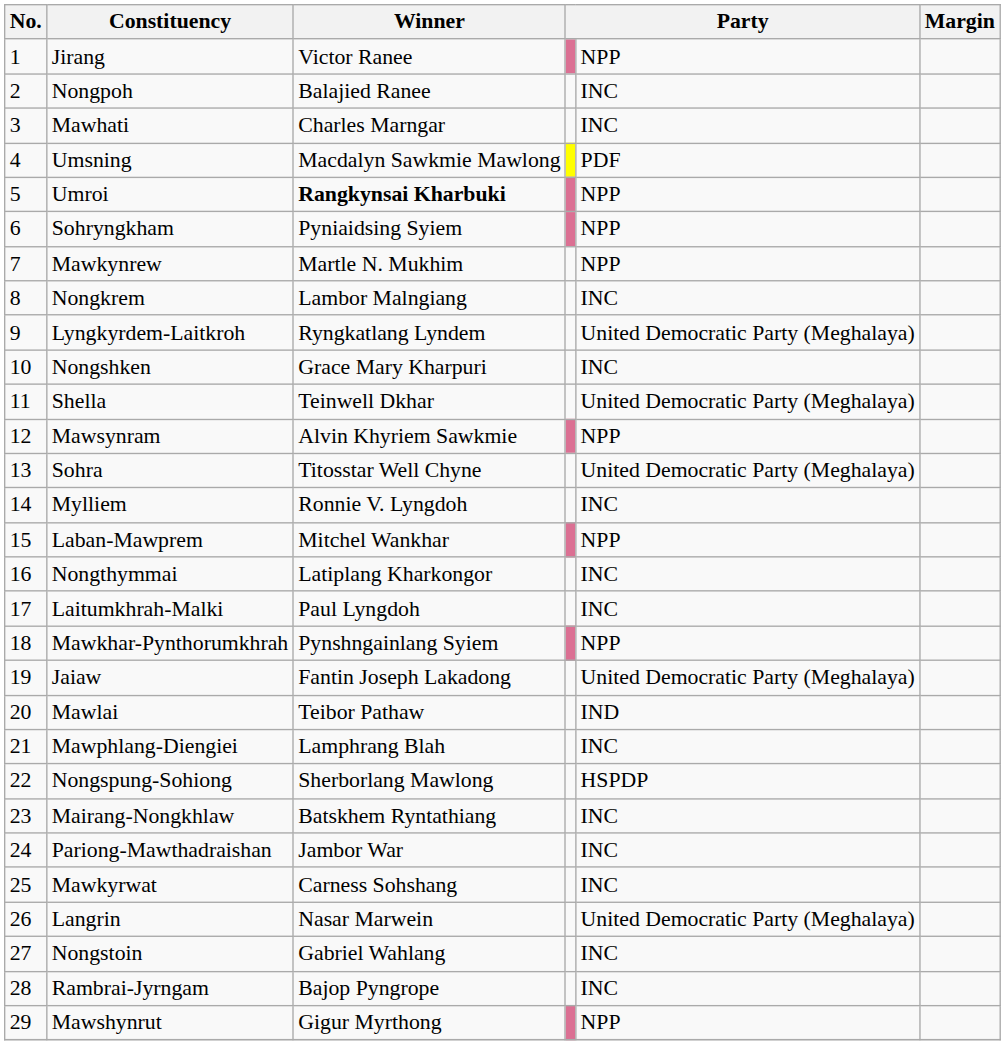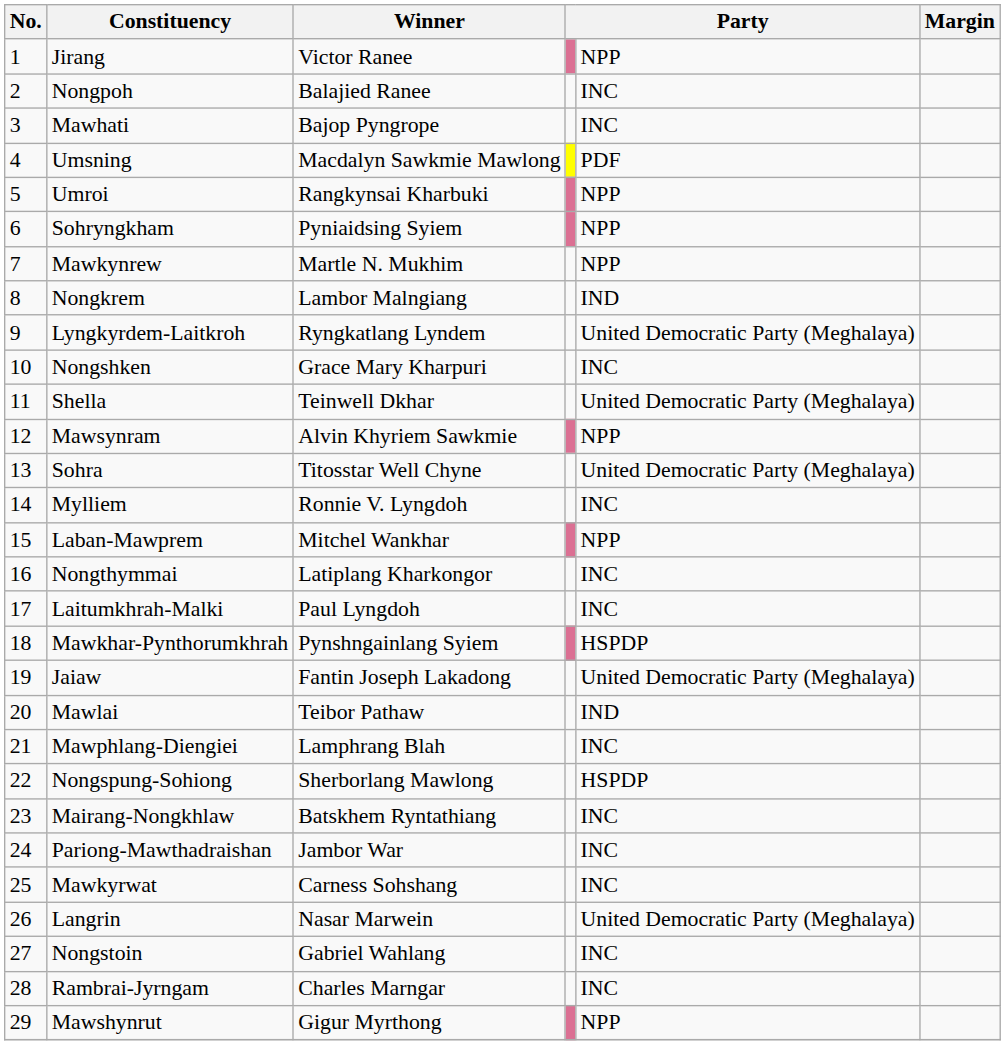(372, 125) Charles Marngar -> (369, 125) Bajop Pyngrope
(402, 194) bold -> (393, 194) normal
(599, 297) INC -> (600, 297) IND
(601, 642) NPP -> (614, 642) HSPDP
(369, 988) Bajop Pyngrope -> (372, 988) Charles Marngar
